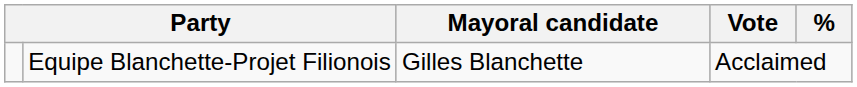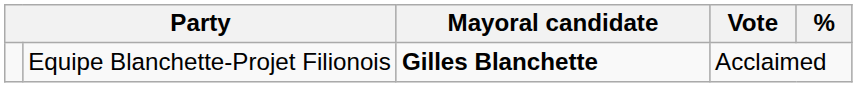(493, 61) normal -> (500, 61) bold
